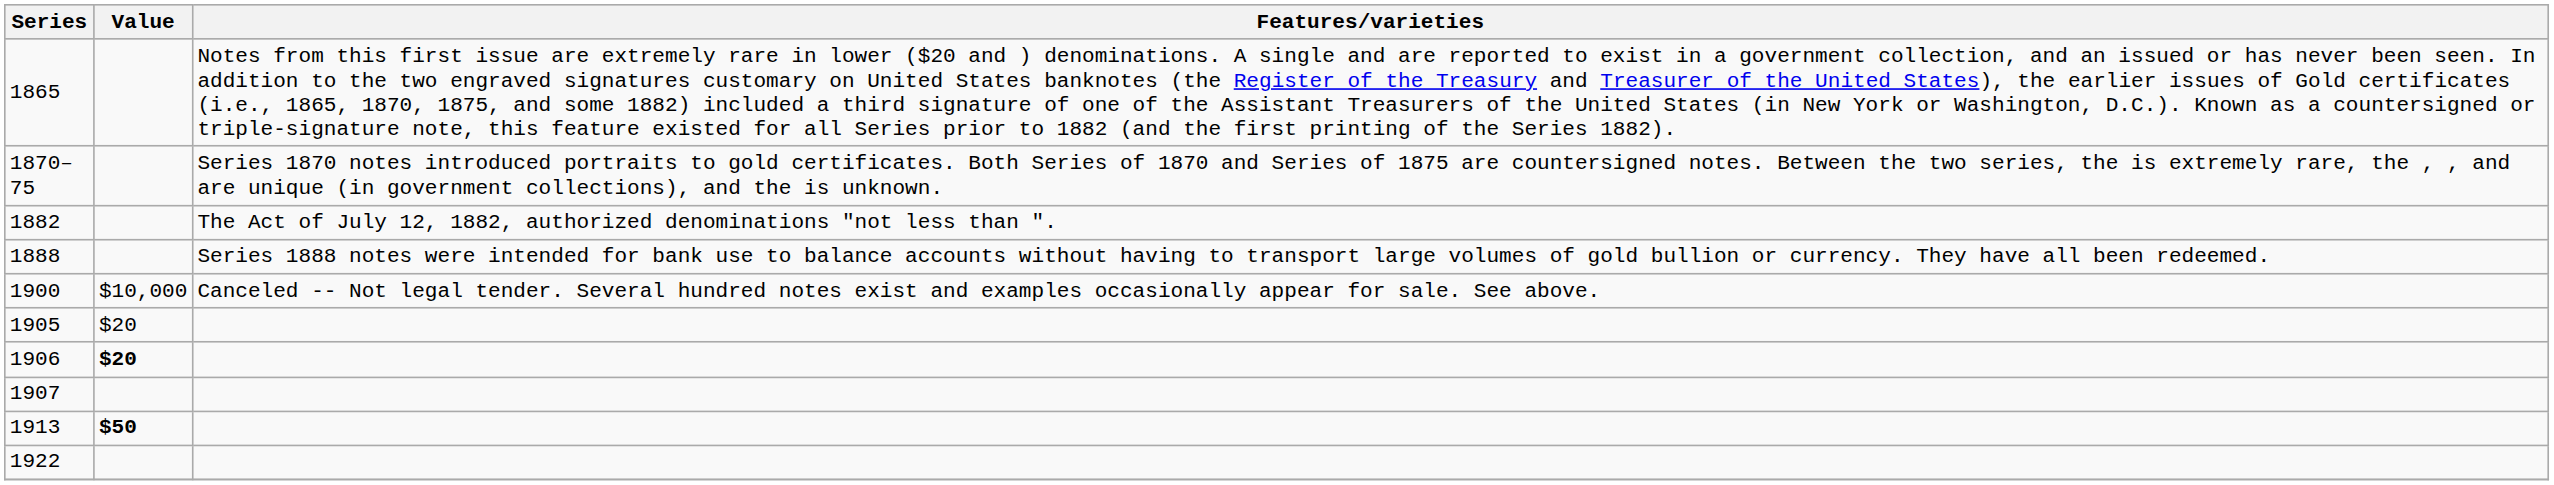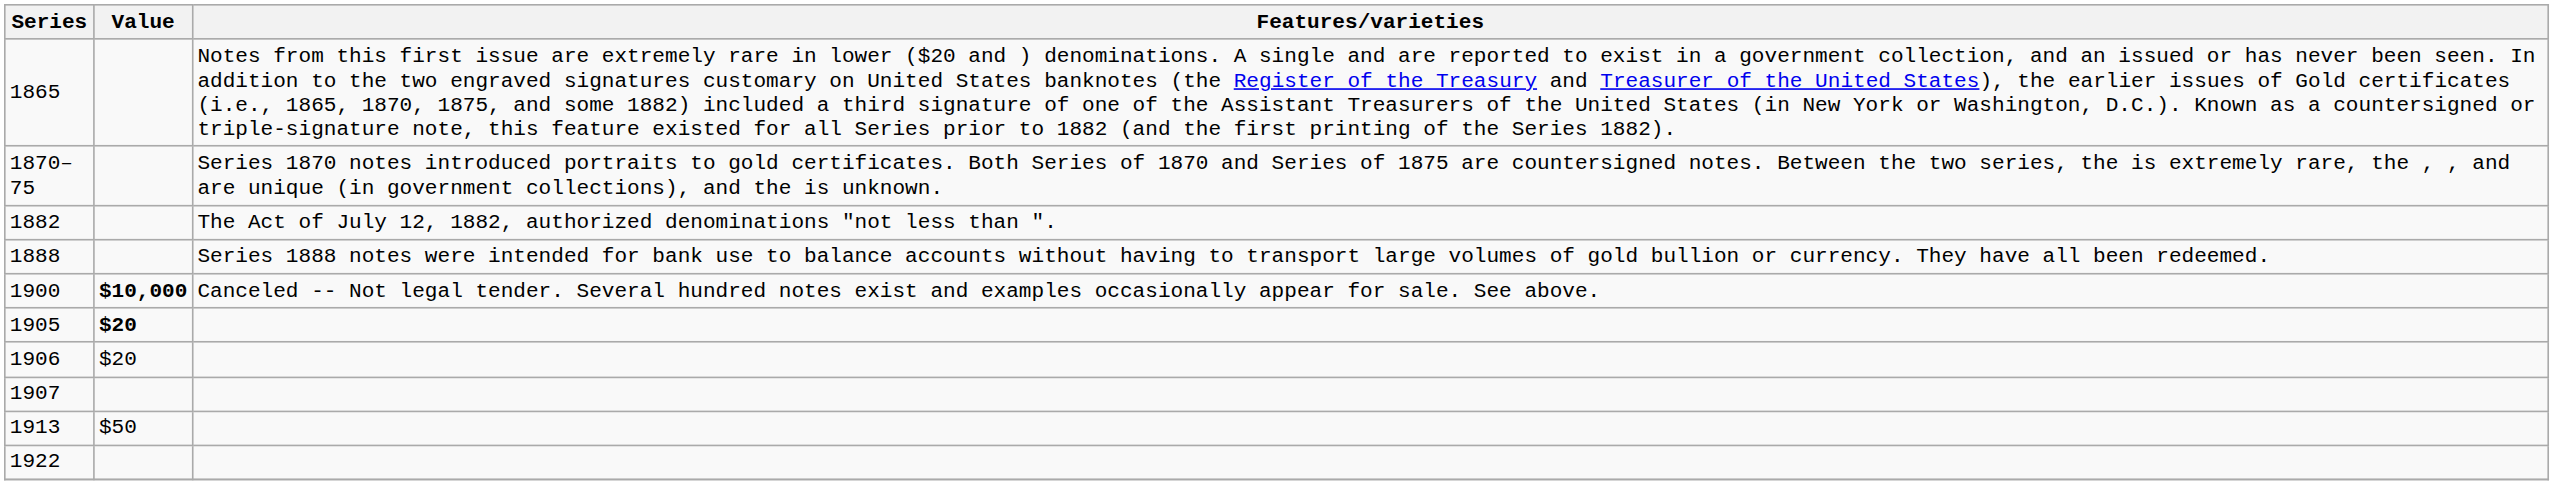(143, 291) normal -> (143, 291) bold
(118, 325) normal -> (118, 325) bold
(118, 359) bold -> (118, 359) normal
(118, 428) bold -> (118, 428) normal
